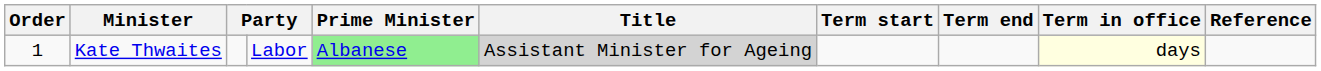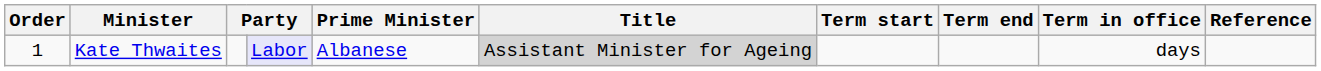(279, 51) no background -> (279, 51) lavender background
(362, 51) lightgreen background -> (362, 51) no background
(1178, 51) lightyellow background -> (1178, 51) no background
